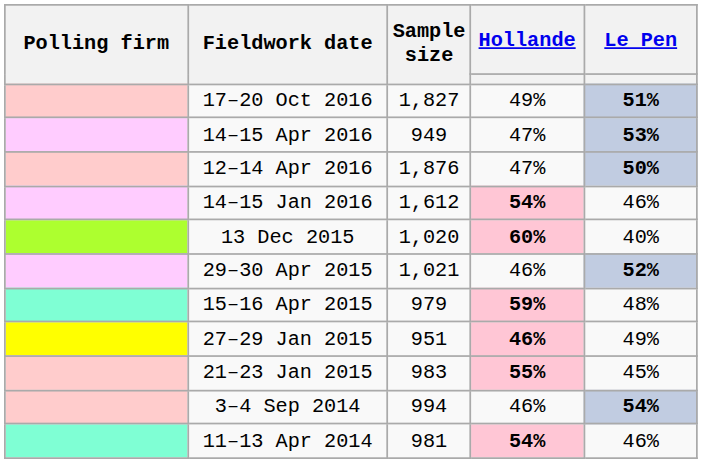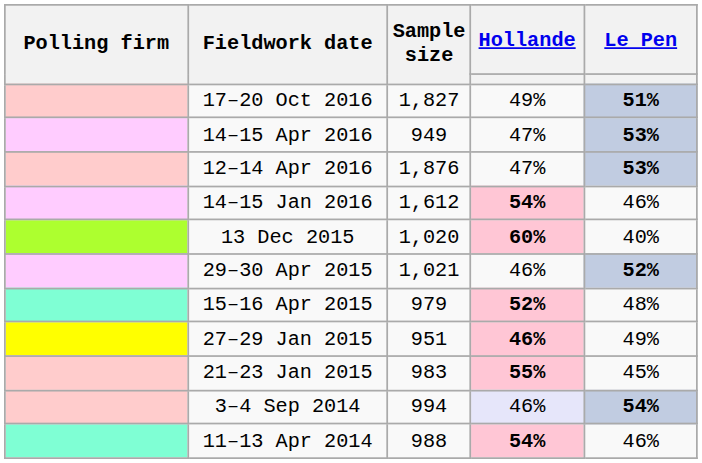(641, 169) 50% -> (641, 169) 53%
(527, 305) 59% -> (527, 305) 52%
(527, 407) no background -> (527, 407) lavender background
(429, 441) 981 -> (429, 441) 988
